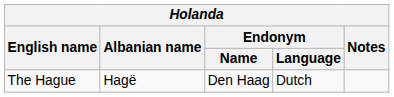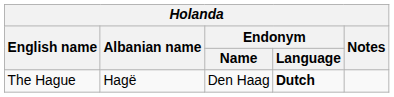(294, 80) normal -> (295, 80) bold
